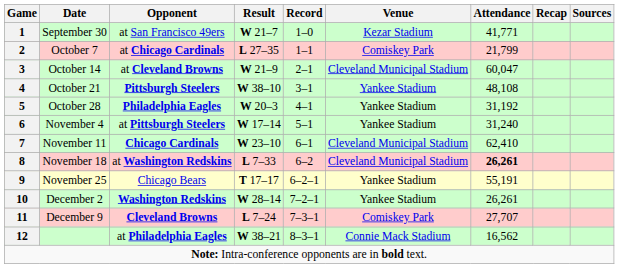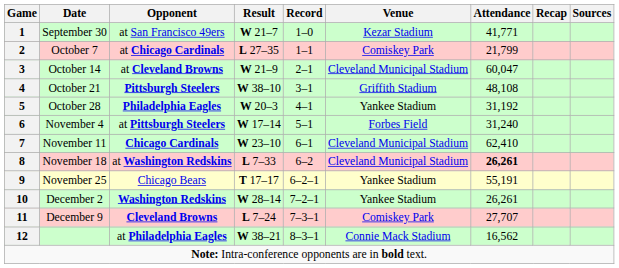(398, 87) Yankee Stadium -> (398, 87) Griffith Stadium
(398, 124) Yankee Stadium -> (398, 124) Forbes Field
